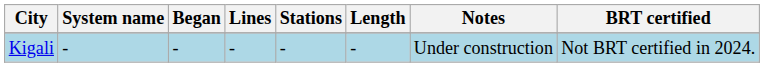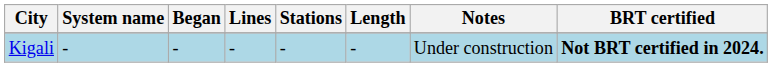(658, 47) normal -> (662, 47) bold
